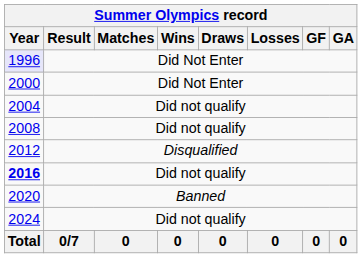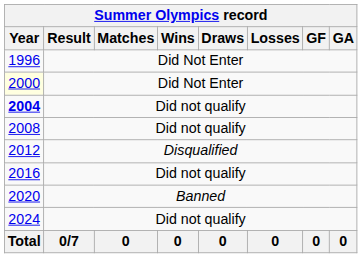(24, 60) lavender background -> (24, 60) no background
(24, 83) no background -> (24, 83) lightyellow background
(24, 106) normal -> (24, 106) bold
(24, 173) bold -> (24, 173) normal
